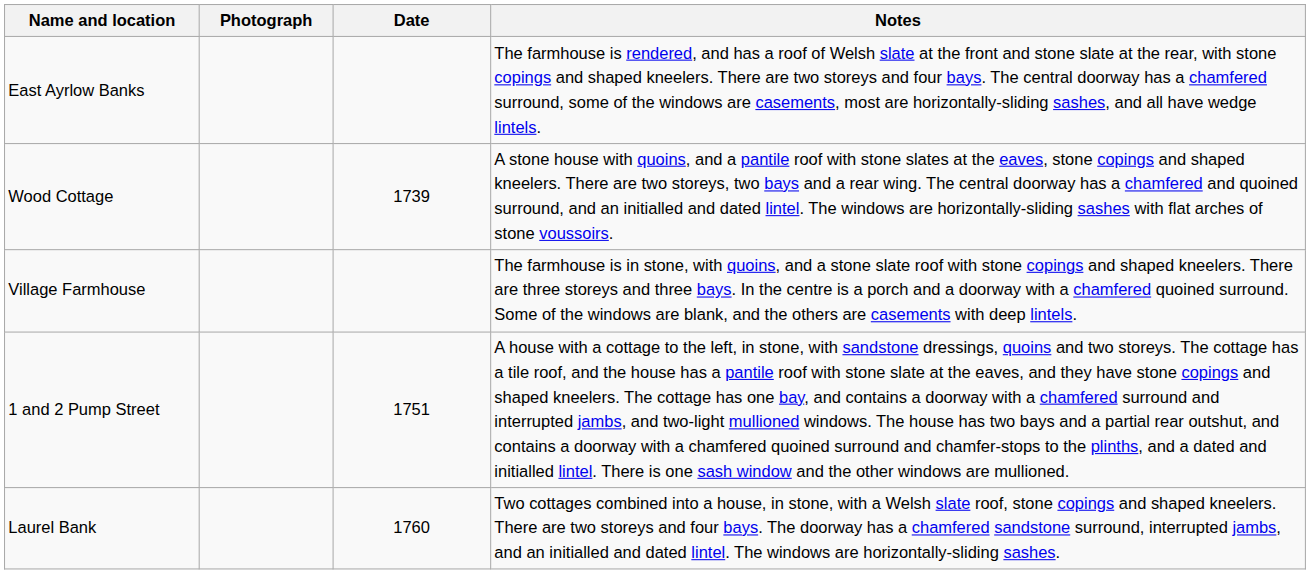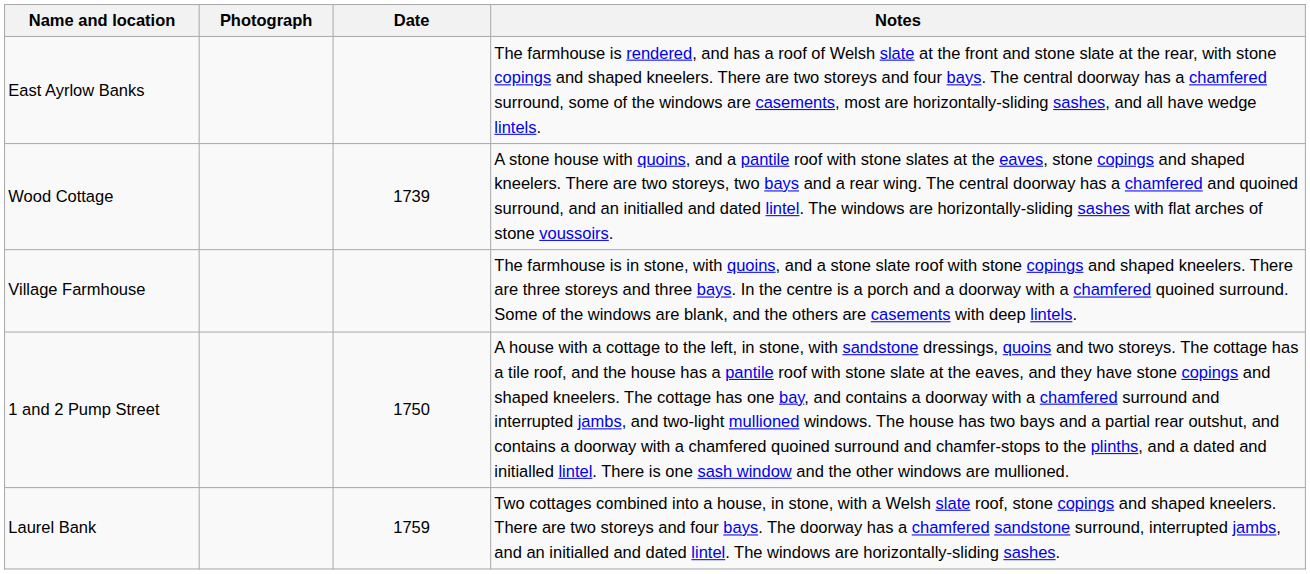(412, 409) 1751 -> (412, 409) 1750
(412, 528) 1760 -> (412, 528) 1759
